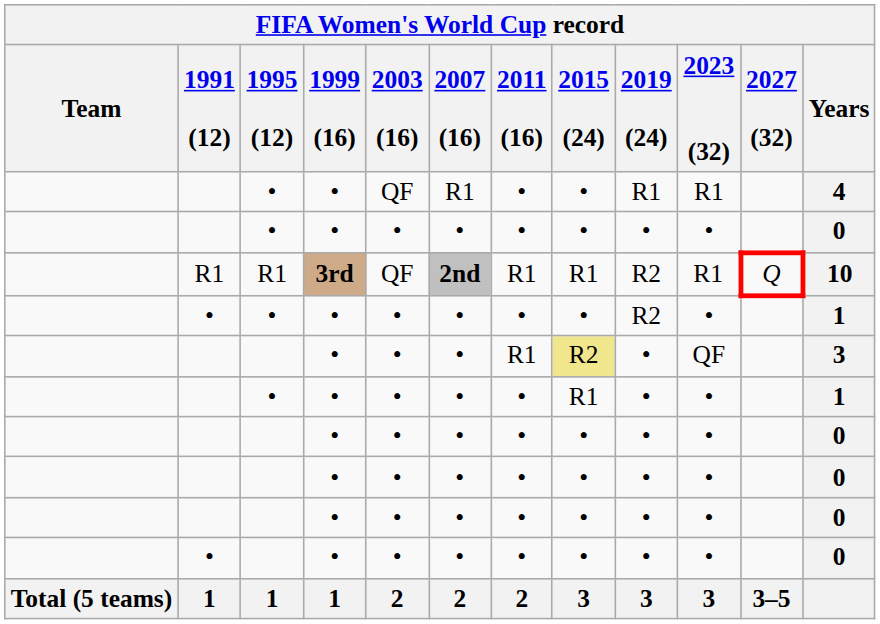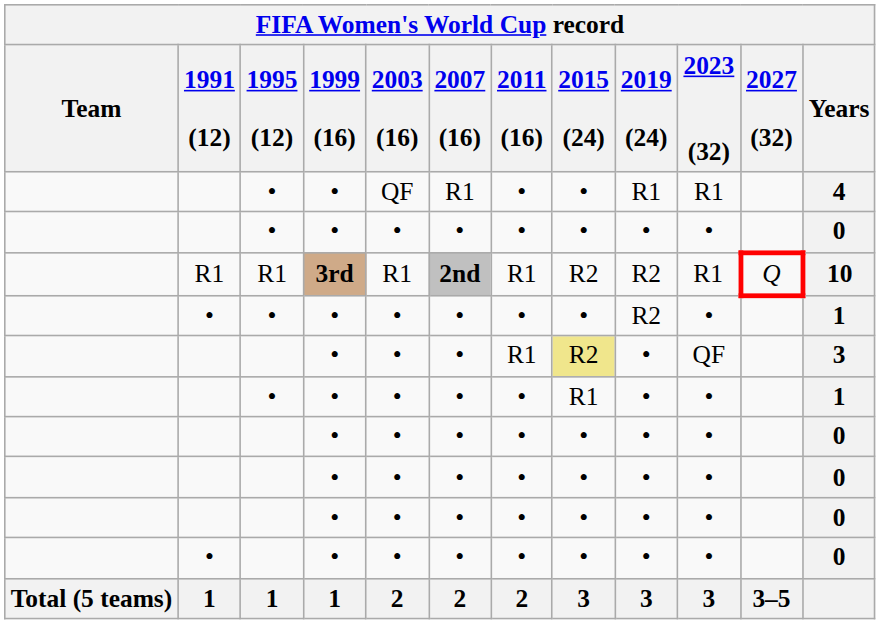(397, 273) QF -> (397, 273) R1
(584, 273) R1 -> (584, 273) R2
